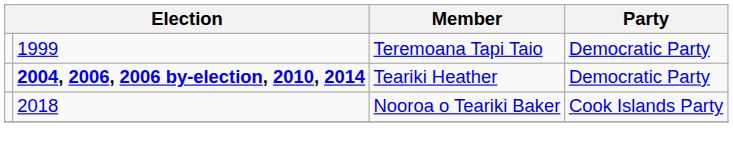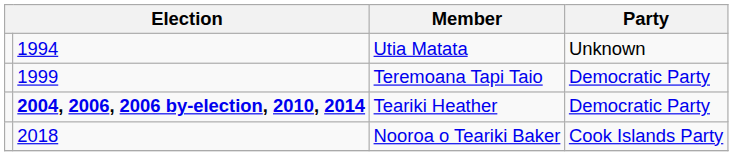+ row: (421, 48)
